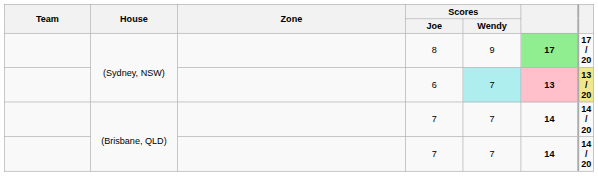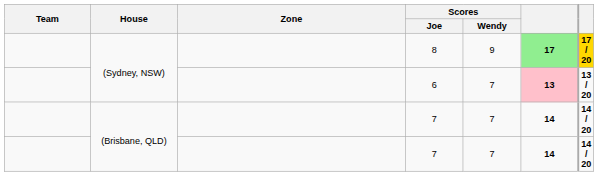(586, 51) no background -> (586, 51) gold background
(492, 85) paleturquoise background -> (492, 85) no background
(586, 85) khaki background -> (586, 85) no background
